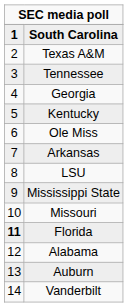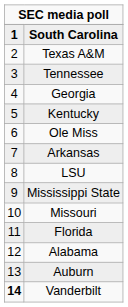(14, 232) bold -> (14, 232) normal
(14, 291) normal -> (14, 291) bold
